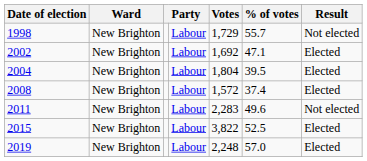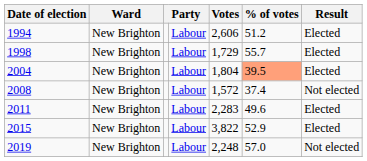+ row: (19, 33)
(332, 33) Not elected -> (322, 52) Elected
- row: (19, 52)
(255, 71) no background -> (255, 71) lightsalmon background
(322, 90) Elected -> (332, 90) Not elected
(332, 109) Not elected -> (322, 109) Elected
(255, 128) 52.5 -> (255, 128) 52.9
(322, 147) Elected -> (332, 147) Not elected
